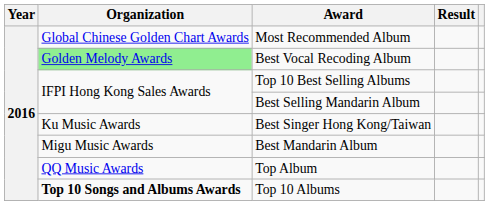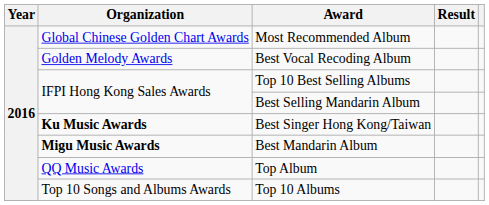(107, 59) lightgreen background -> (107, 59) no background
(91, 124) normal -> (94, 124) bold
(97, 146) normal -> (101, 146) bold
(141, 189) bold -> (136, 189) normal
